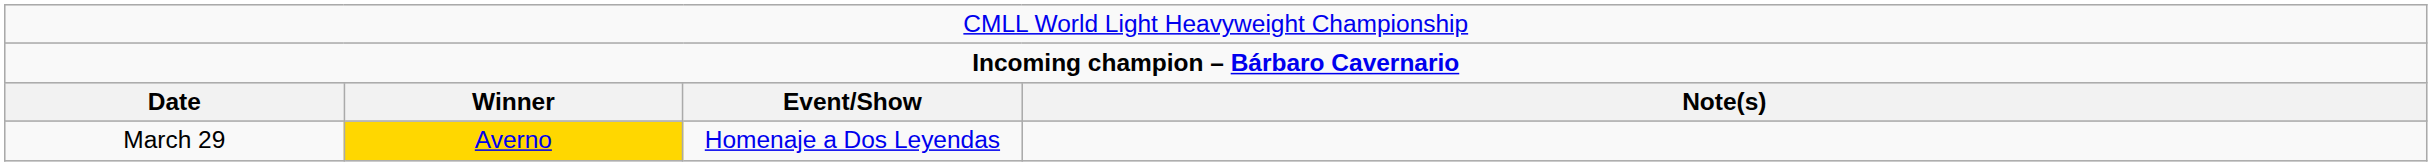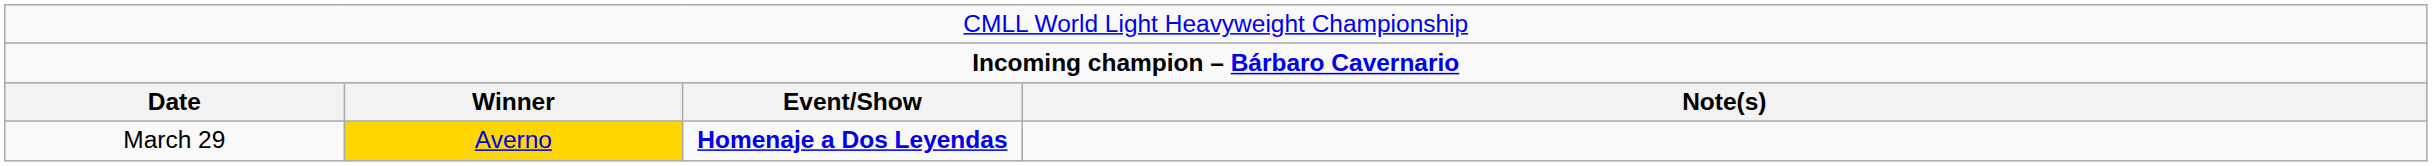(852, 140) normal -> (852, 140) bold
